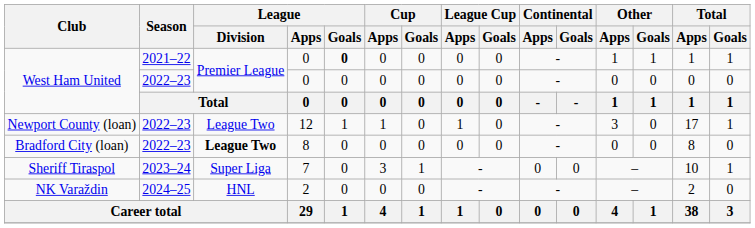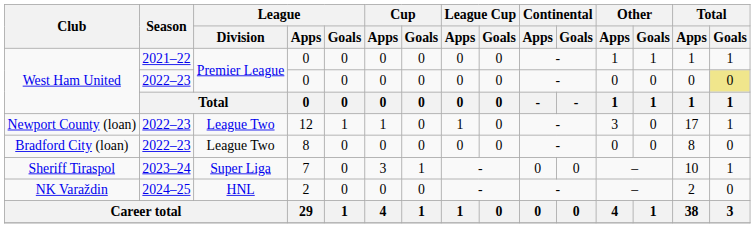(344, 59) bold -> (344, 59) normal
(730, 80) no background -> (730, 80) khaki background
(241, 146) bold -> (241, 146) normal
